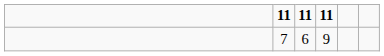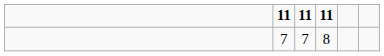(305, 39) 6 -> (305, 39) 7
(326, 39) 9 -> (326, 39) 8
